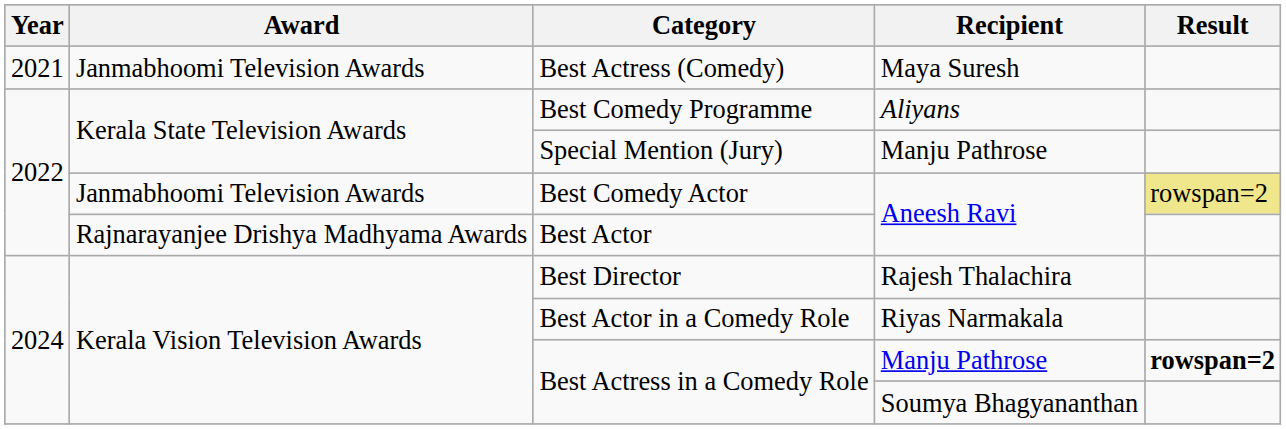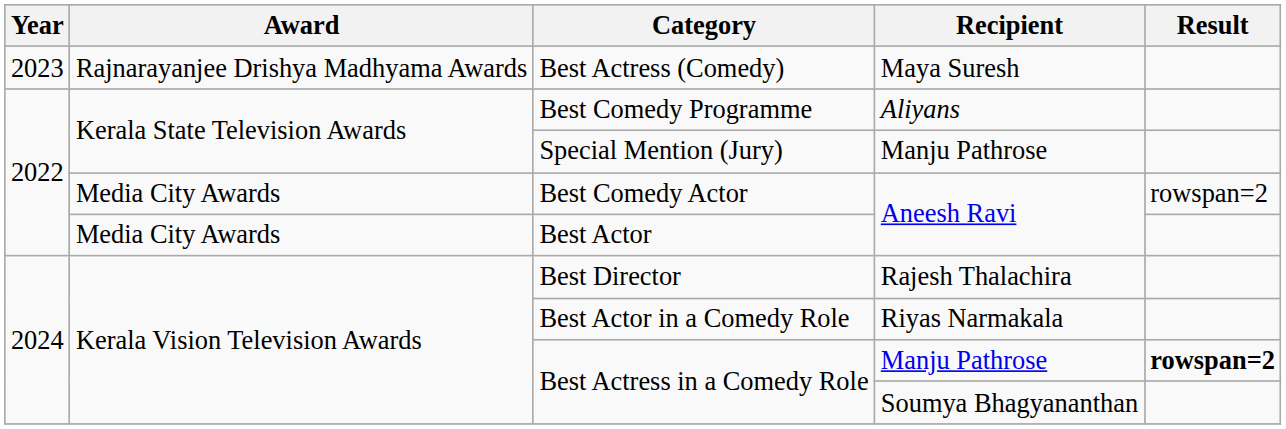(37, 67) 2021 -> (37, 67) 2023
(250, 67) Janmabhoomi Television Awards -> (302, 67) Rajnarayanjee Drishya Madhyama Awards
(250, 192) Janmabhoomi Television Awards -> (178, 192) Media City Awards
(1209, 192) khaki background -> (1209, 192) no background
(302, 234) Rajnarayanjee Drishya Madhyama Awards -> (178, 234) Media City Awards
